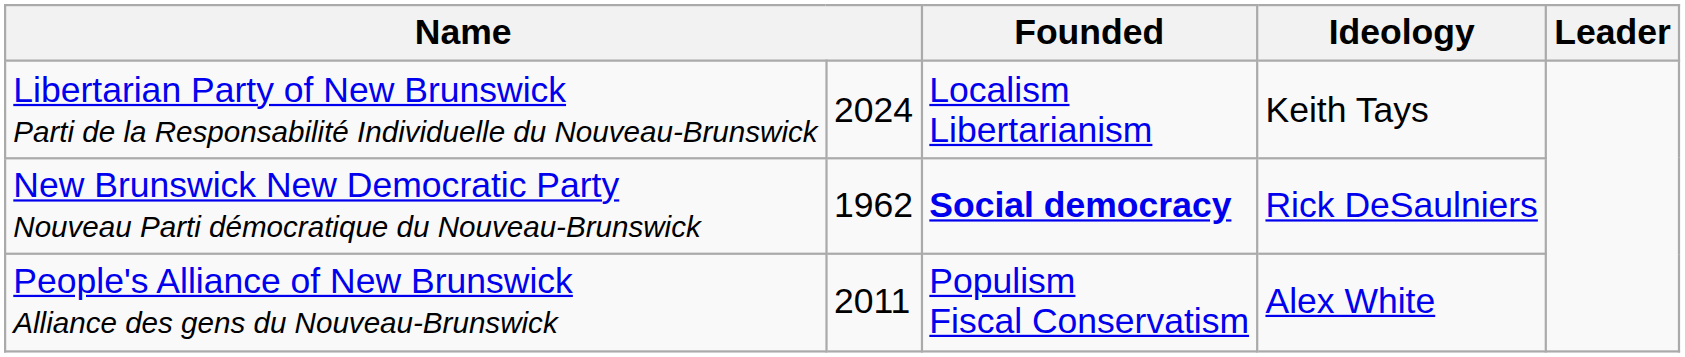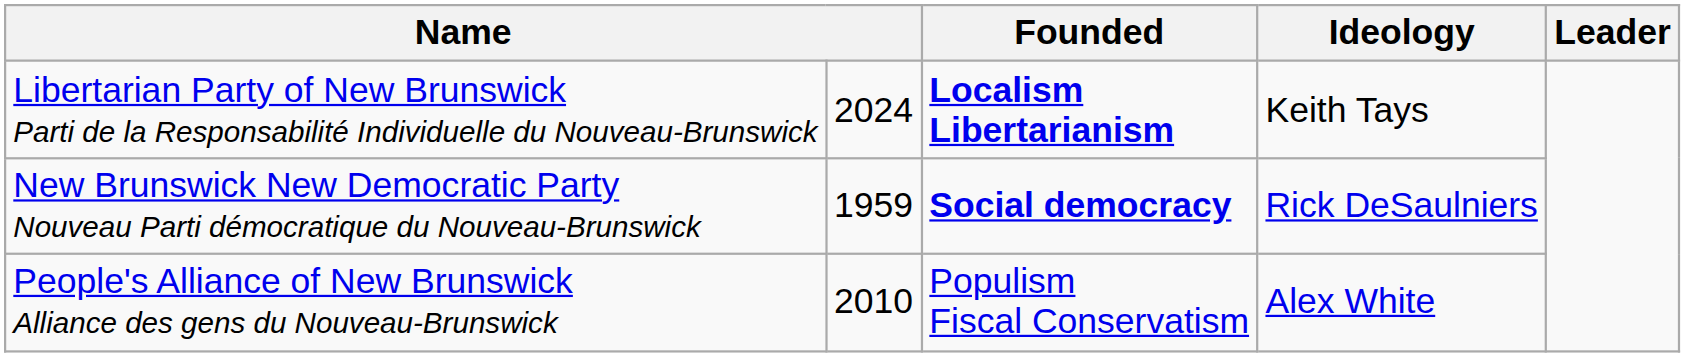(1041, 108) normal -> (1052, 108) bold
(873, 205) 1962 -> (873, 205) 1959
(872, 301) 2011 -> (873, 301) 2010
